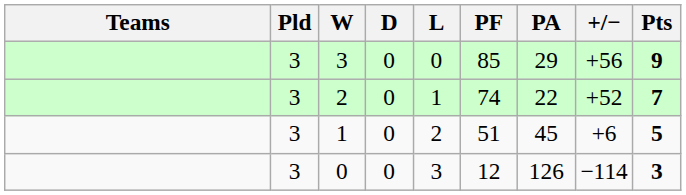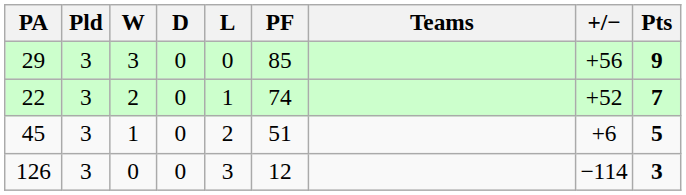columns swapped: (138, 23) <-> (546, 23)
